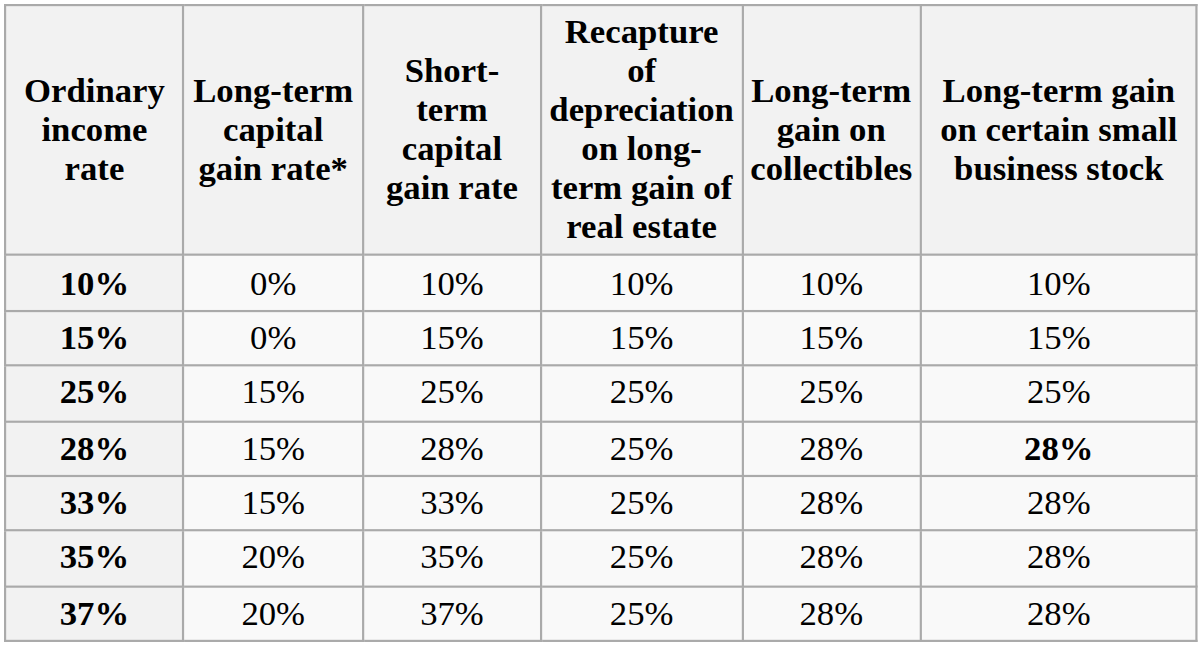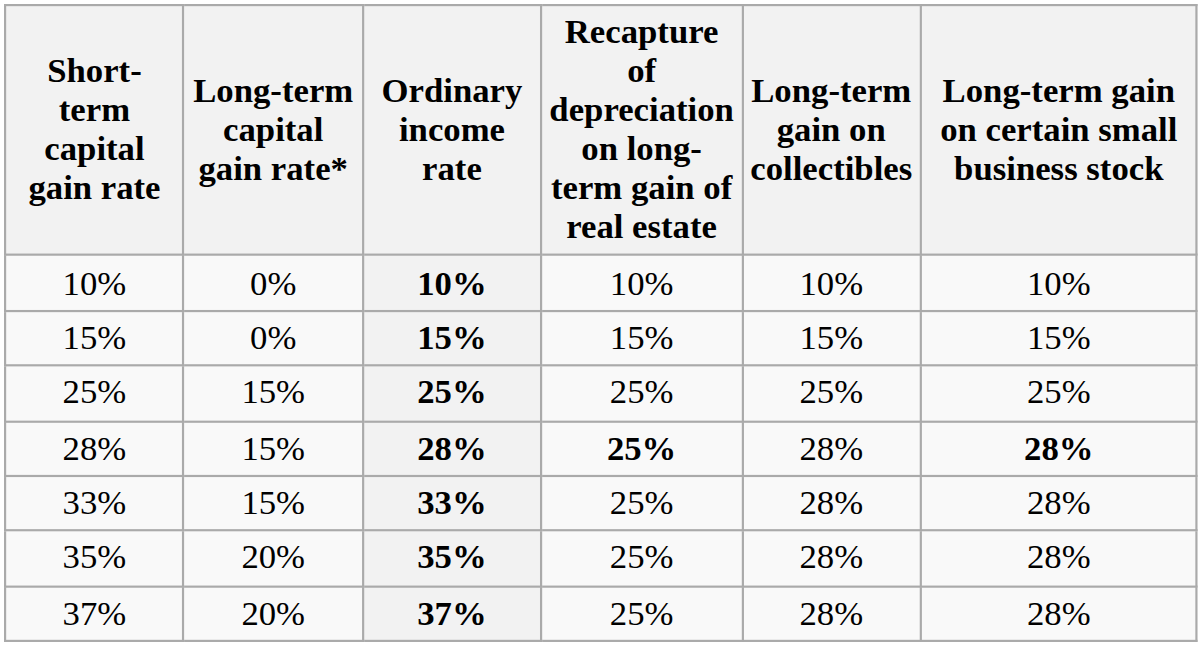columns swapped: (94, 129) <-> (452, 129)
(642, 447) normal -> (642, 447) bold
